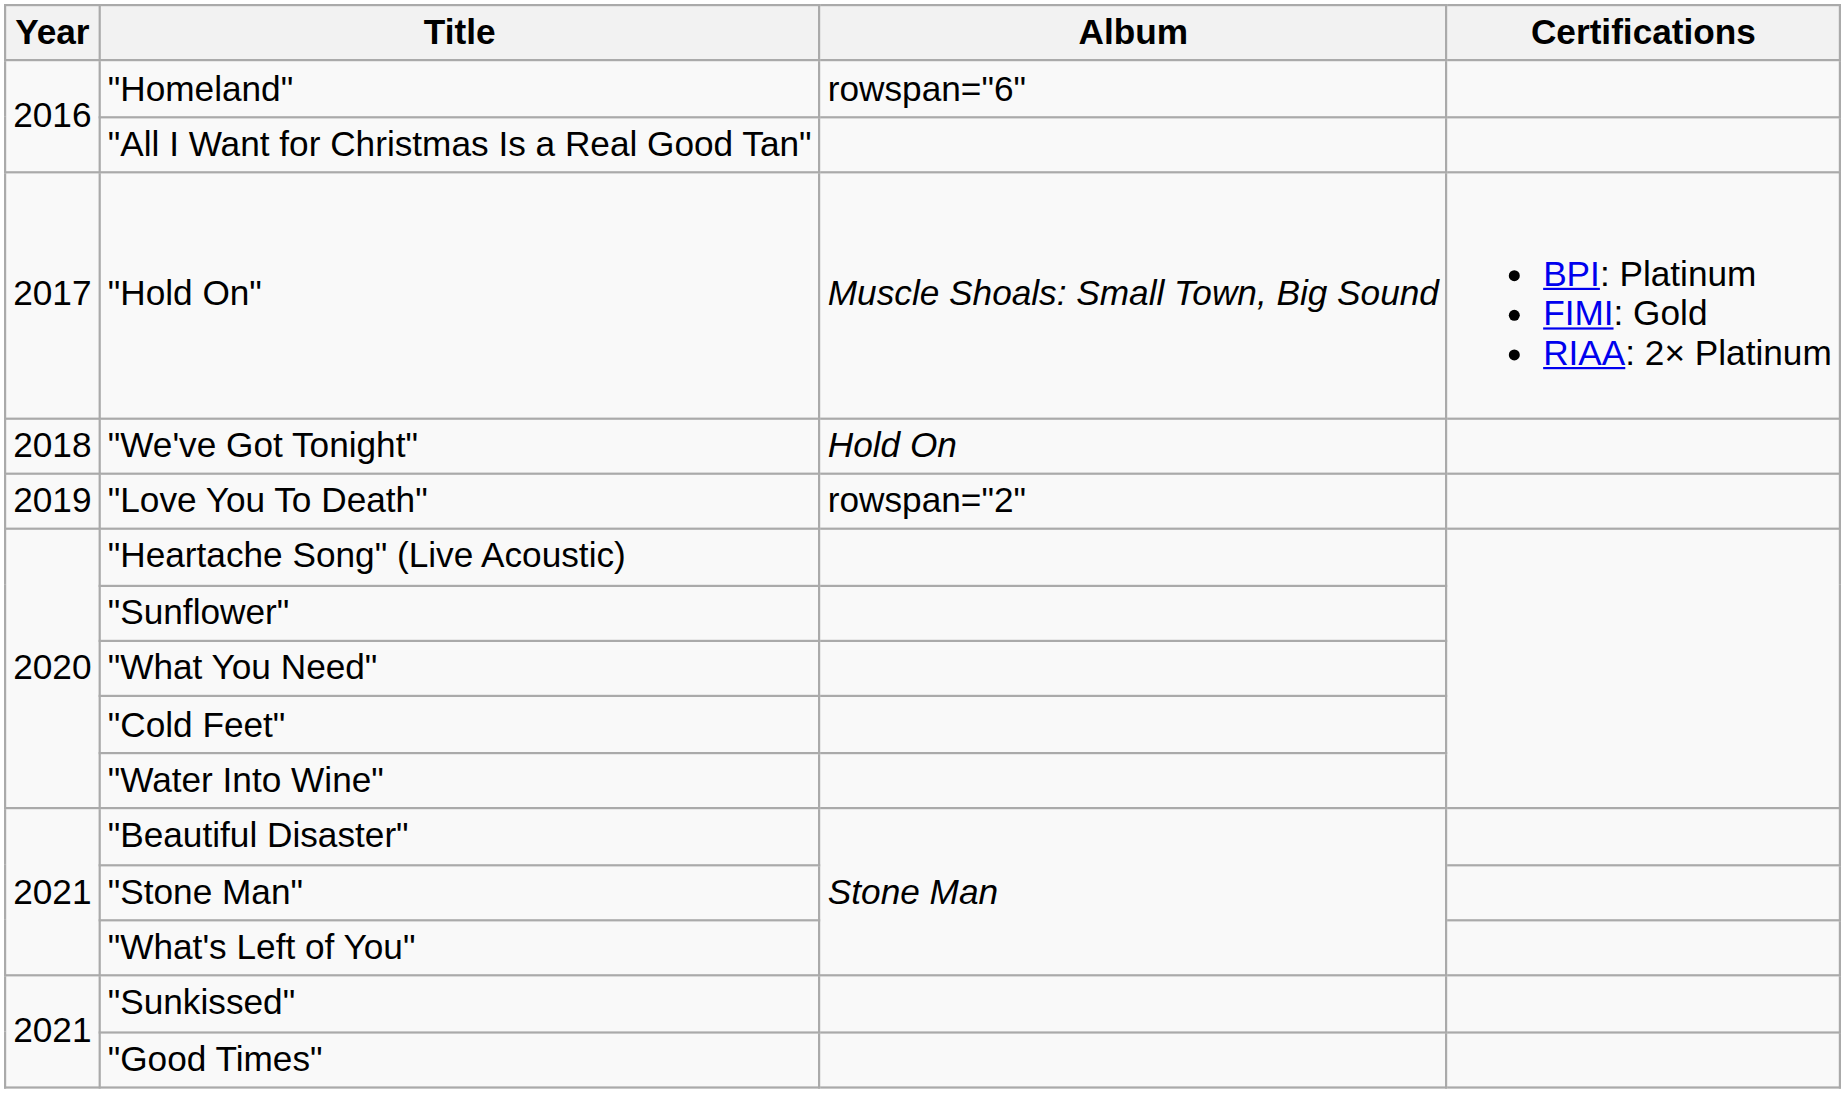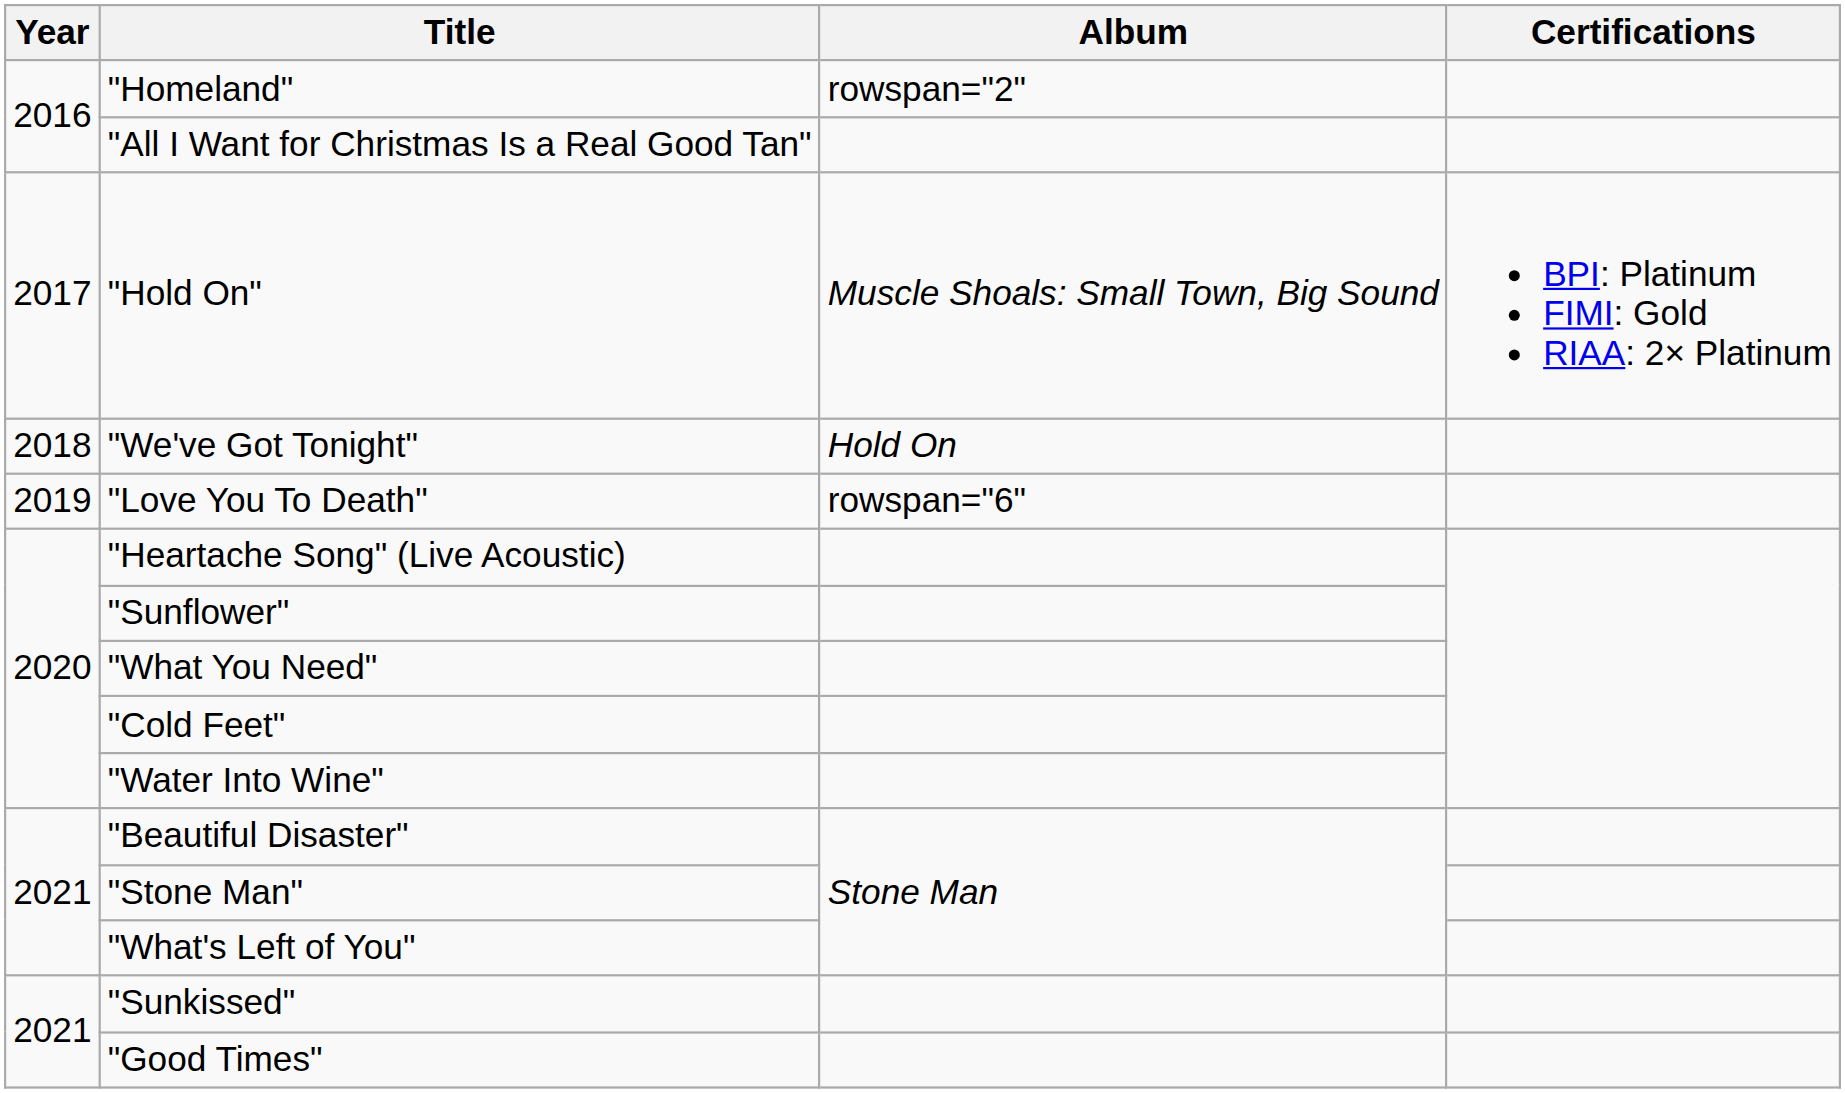(927, 88) rowspan="6" -> (927, 88) rowspan="2"
(927, 500) rowspan="2" -> (927, 500) rowspan="6"
